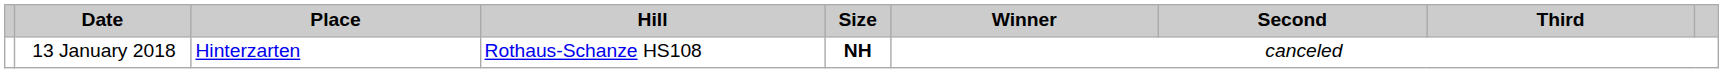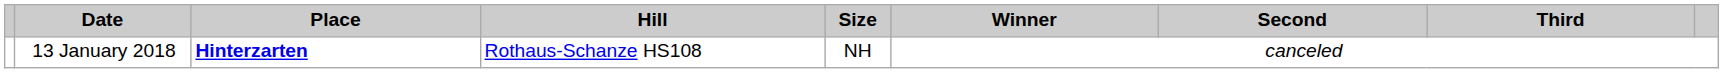(248, 51) normal -> (252, 51) bold
(858, 51) bold -> (858, 51) normal
